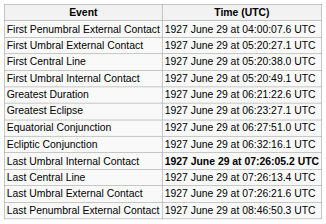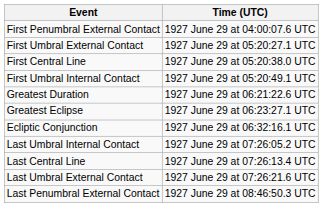- row: (59, 128)
(242, 161) bold -> (240, 144) normal
